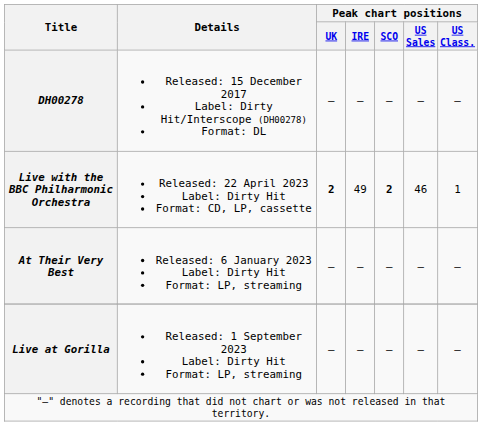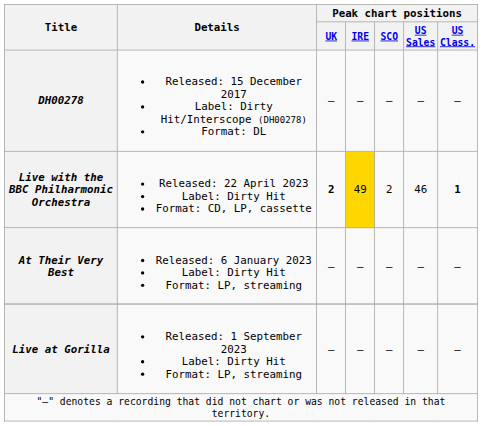(360, 190) no background -> (360, 190) gold background
(389, 190) bold -> (389, 190) normal
(458, 190) normal -> (458, 190) bold
